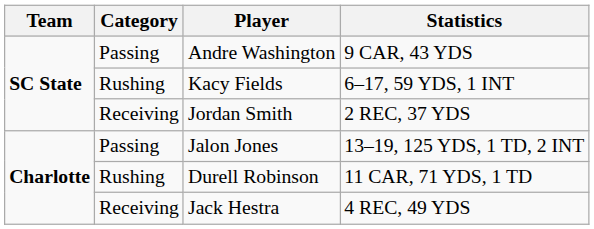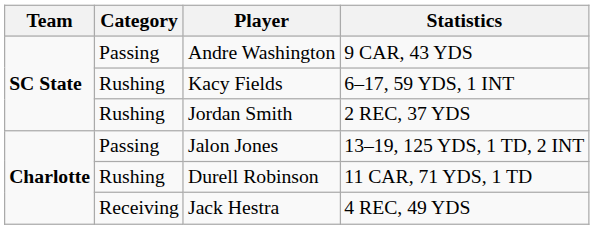(139, 114) Receiving -> (132, 114) Rushing
